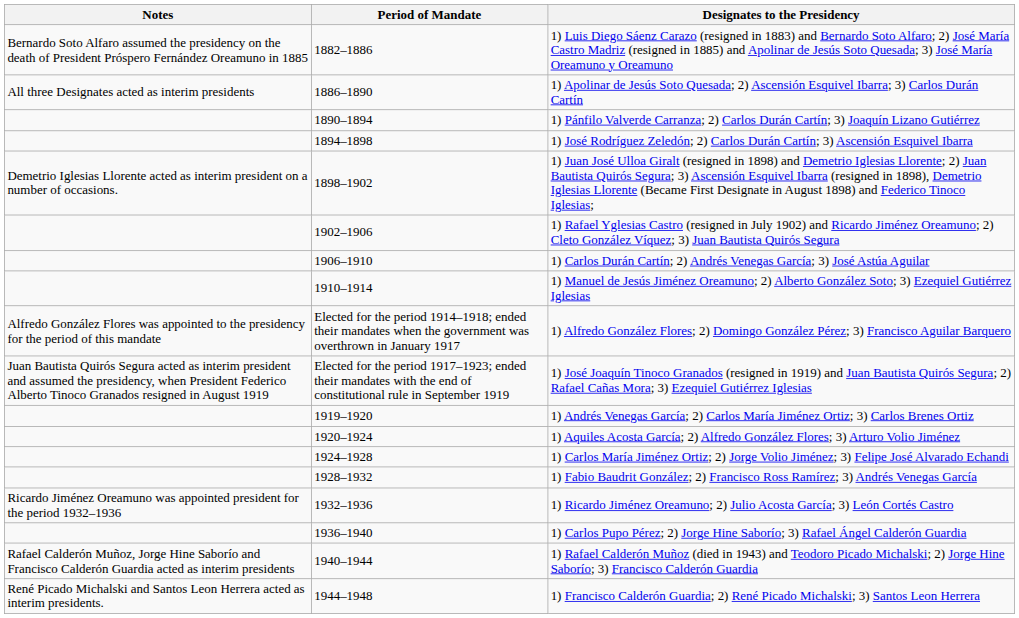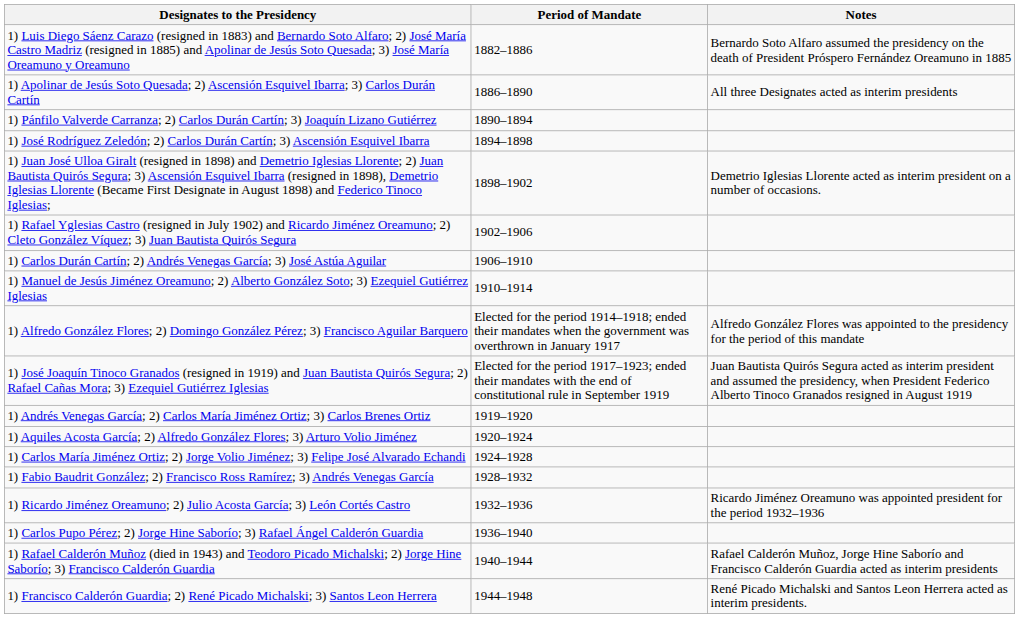columns swapped: (781, 14) <-> (158, 14)
